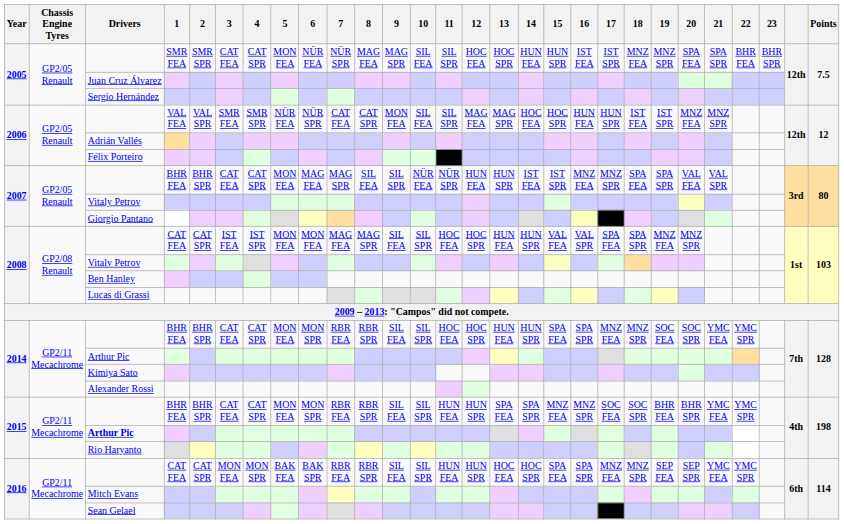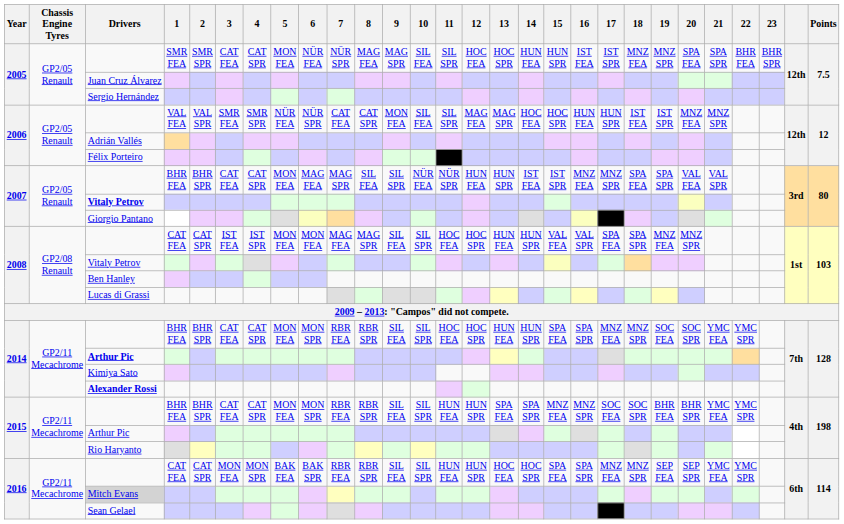(114, 201) normal -> (116, 201) bold
(109, 356) normal -> (111, 356) bold
(121, 388) normal -> (122, 388) bold
(111, 433) bold -> (109, 433) normal
(113, 494) no background -> (113, 494) lightgrey background
